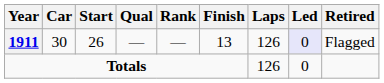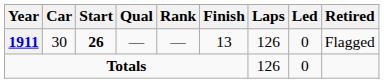(96, 41) normal -> (96, 41) bold
(305, 41) lavender background -> (305, 41) no background
